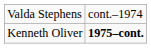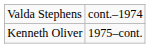(116, 33) bold -> (115, 33) normal
